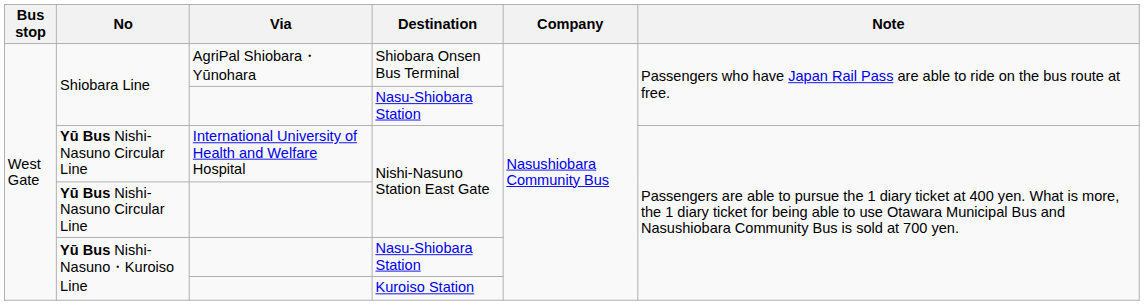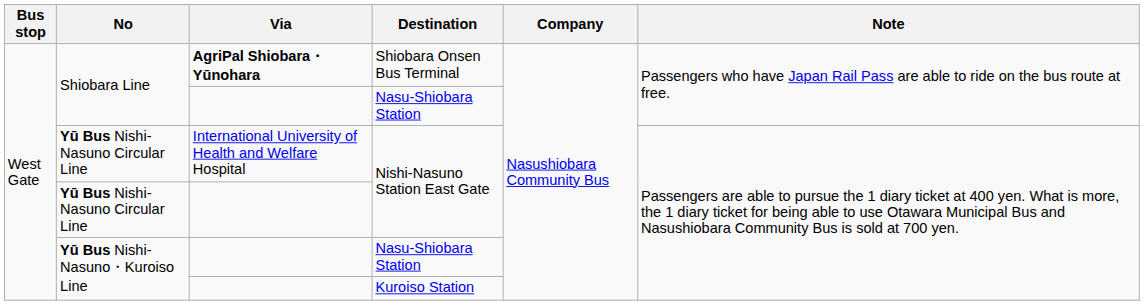(255, 65) normal -> (259, 65) bold
